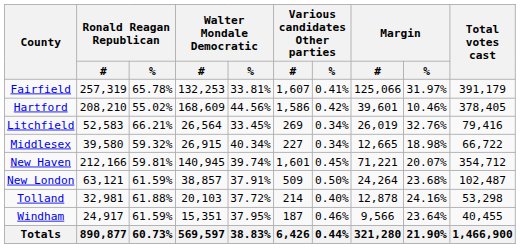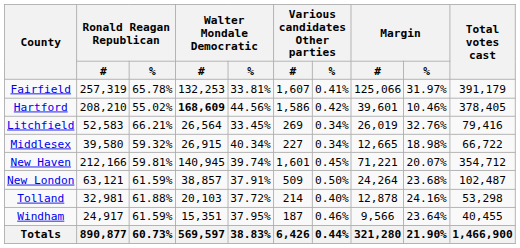(201, 107) normal -> (201, 107) bold
